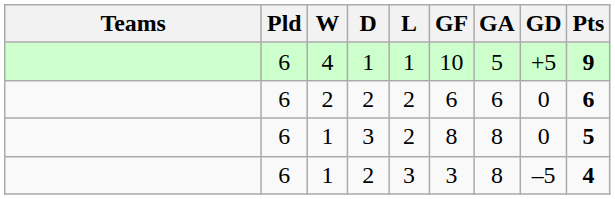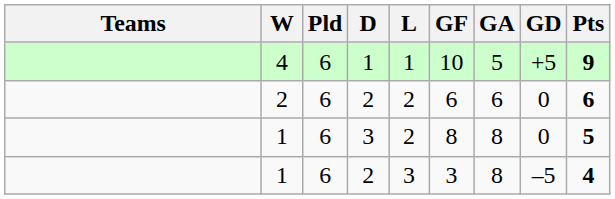columns swapped: (284, 23) <-> (327, 23)
